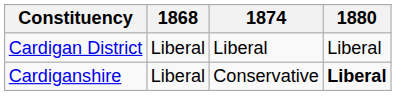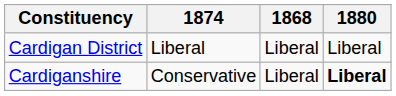columns swapped: (178, 18) <-> (266, 18)
